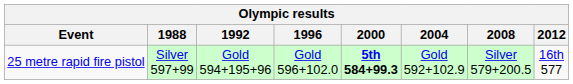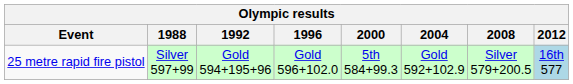(371, 62) bold -> (371, 62) normal
(552, 62) no background -> (552, 62) lightblue background
